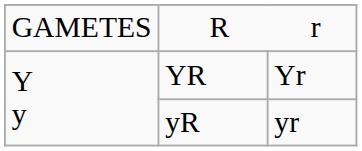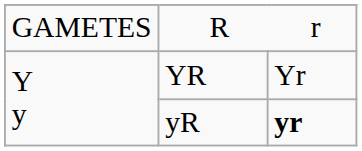(287, 121) normal -> (288, 121) bold
